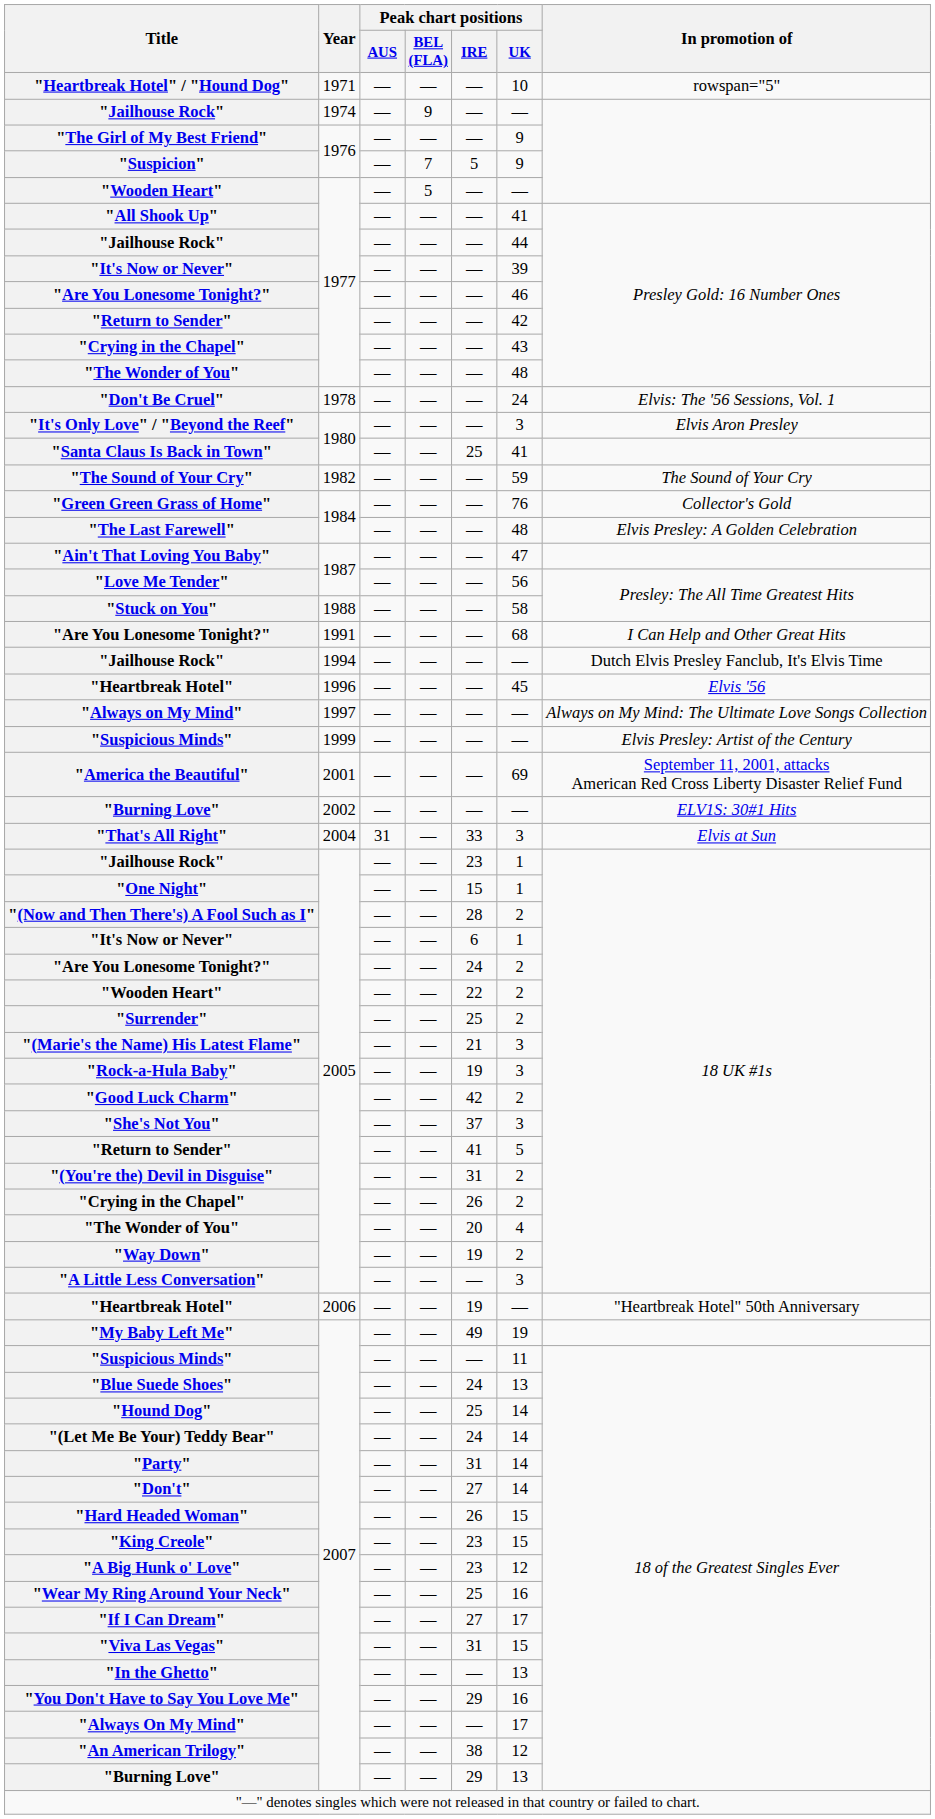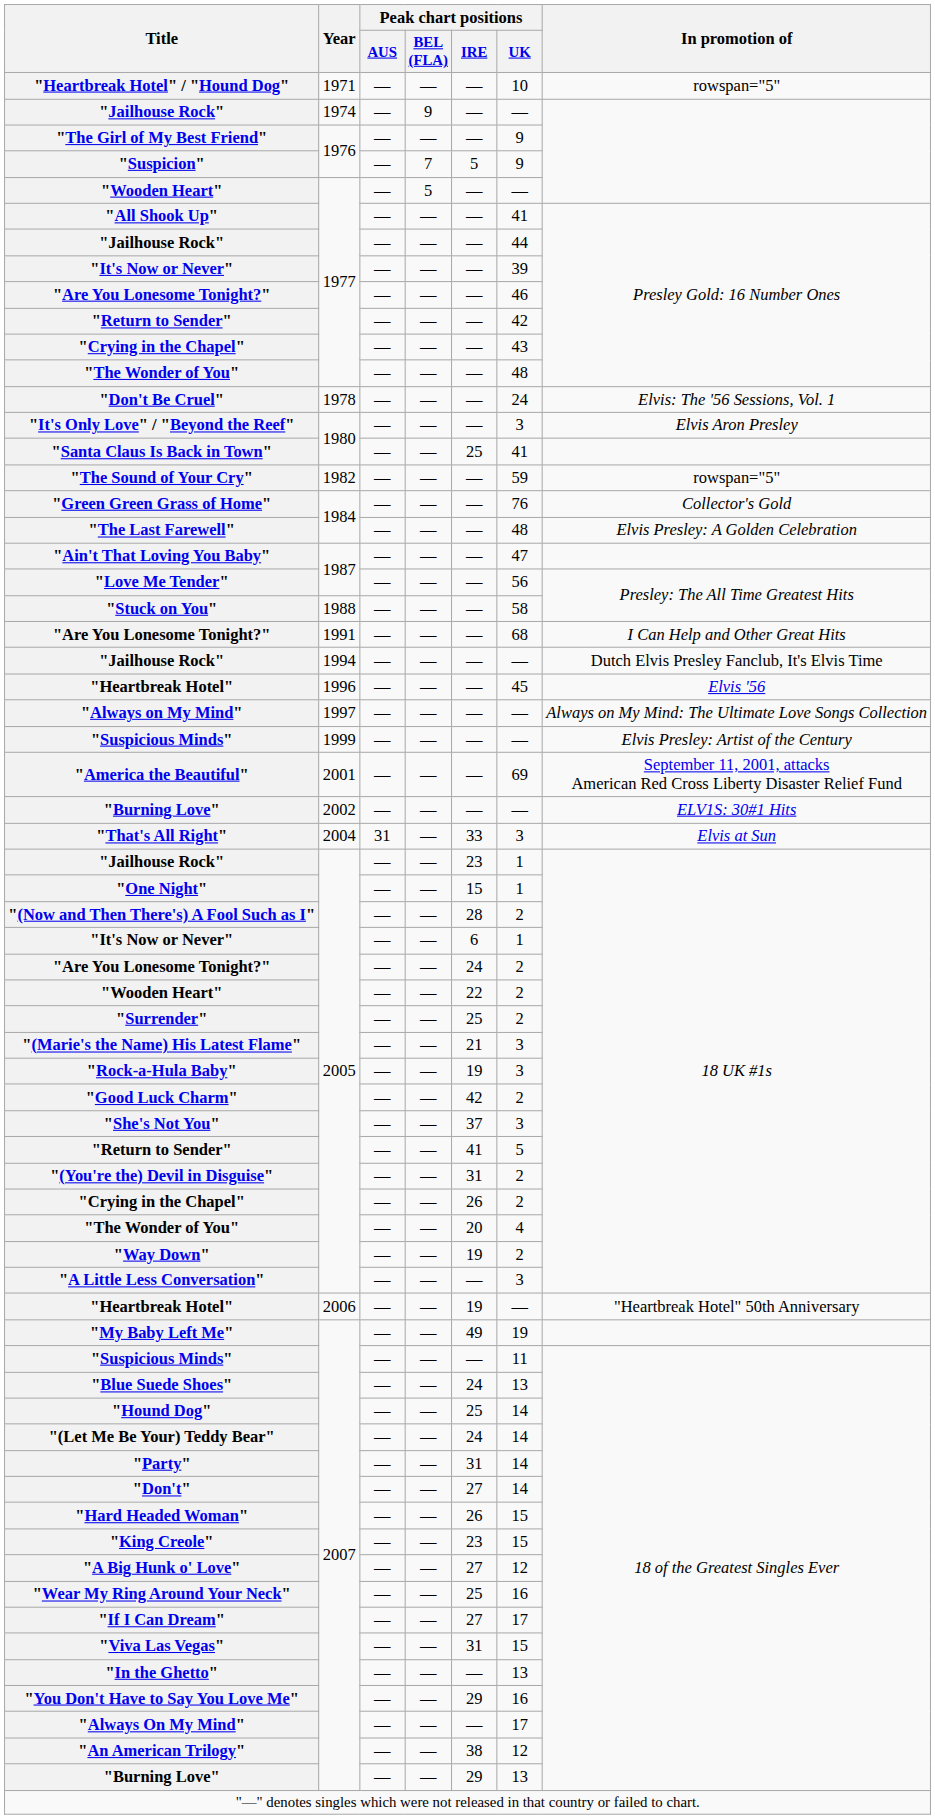(737, 477) The Sound of Your Cry -> (737, 477) rowspan="5"
(474, 1567) 23 -> (474, 1567) 27
